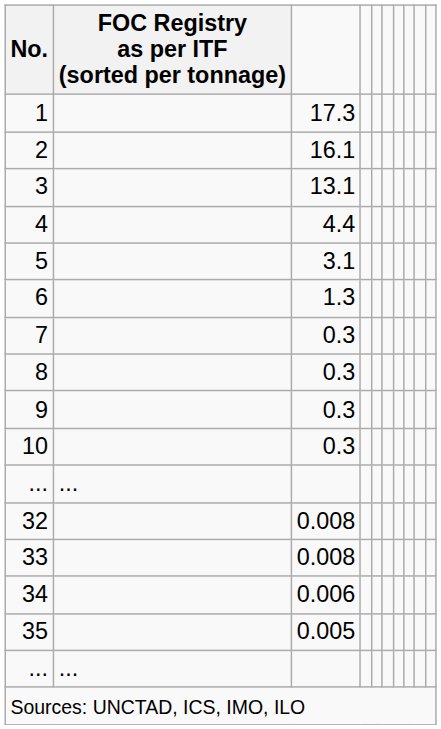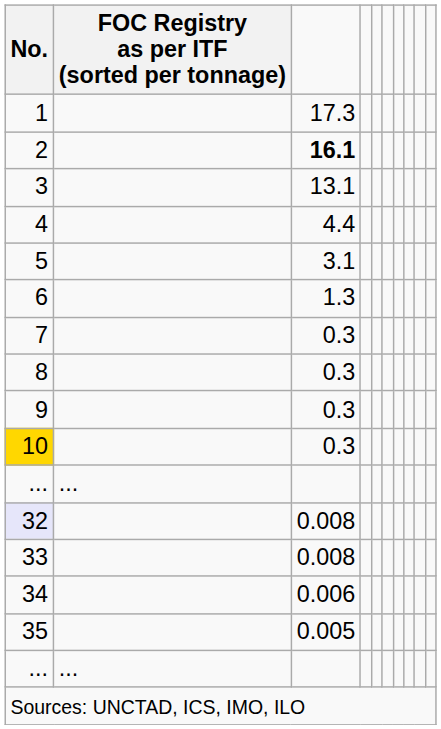(332, 150) normal -> (332, 150) bold
(35, 446) no background -> (35, 446) gold background
(35, 520) no background -> (35, 520) lavender background
